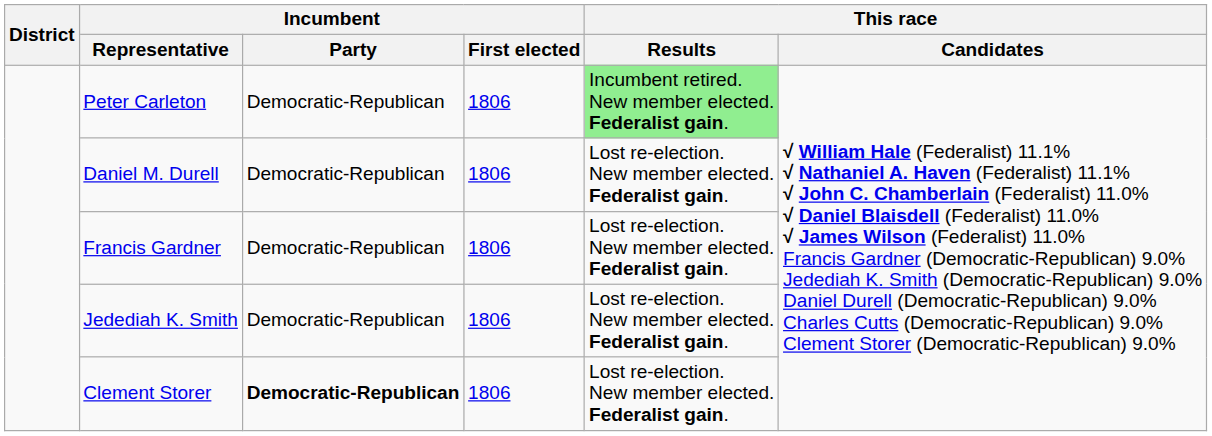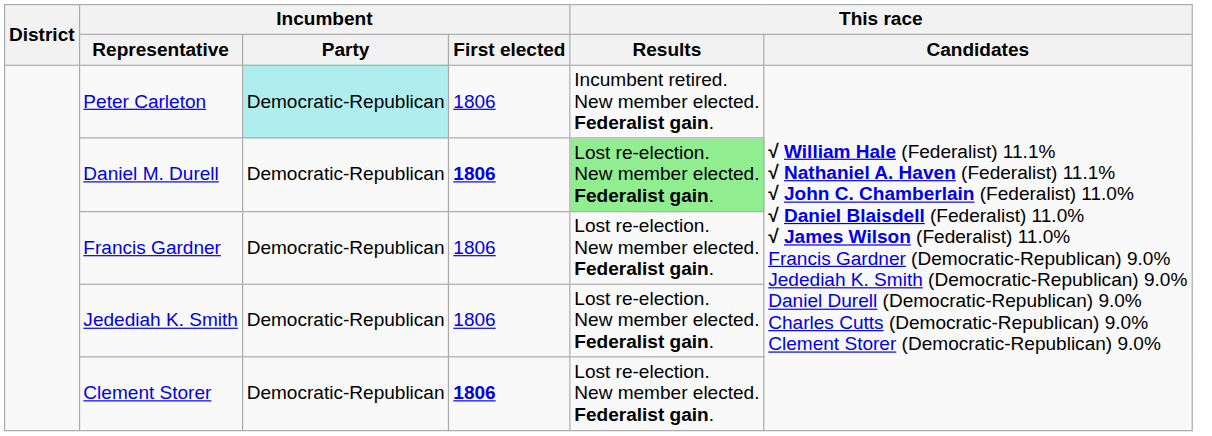(346, 101) no background -> (346, 101) paleturquoise background
(682, 101) lightgreen background -> (667, 101) no background
(489, 174) normal -> (475, 174) bold
(682, 174) no background -> (667, 174) lightgreen background
(353, 393) bold -> (346, 393) normal
(489, 393) normal -> (475, 393) bold
